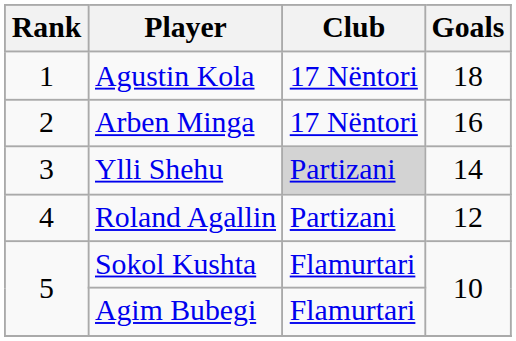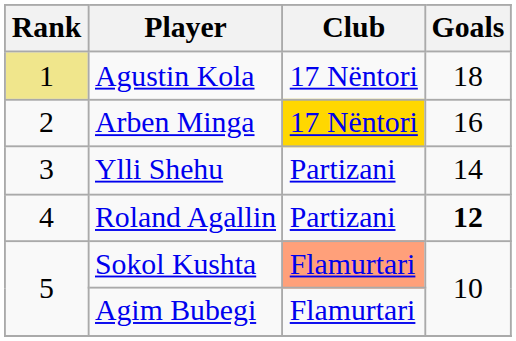(47, 75) no background -> (47, 75) khaki background
(354, 122) no background -> (354, 122) gold background
(343, 169) lightgrey background -> (343, 169) no background
(468, 216) normal -> (468, 216) bold
(353, 264) no background -> (353, 264) lightsalmon background
